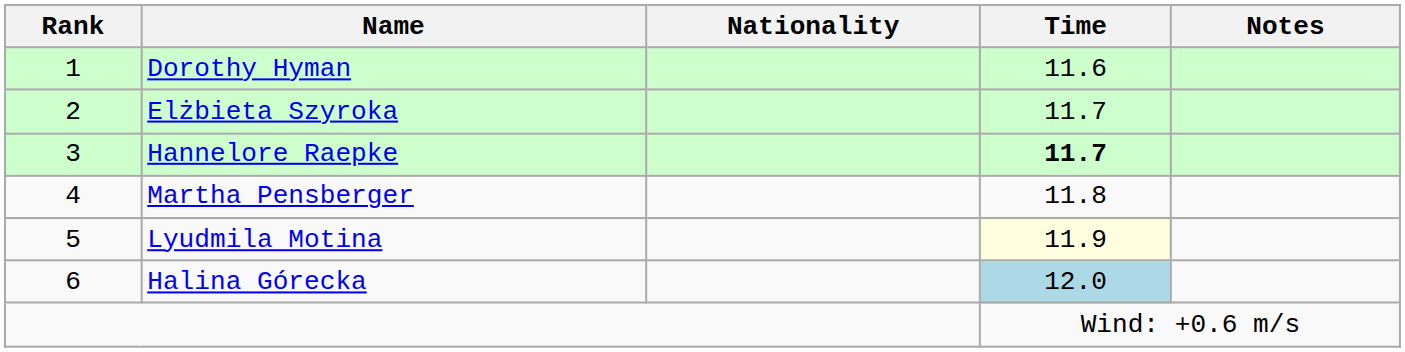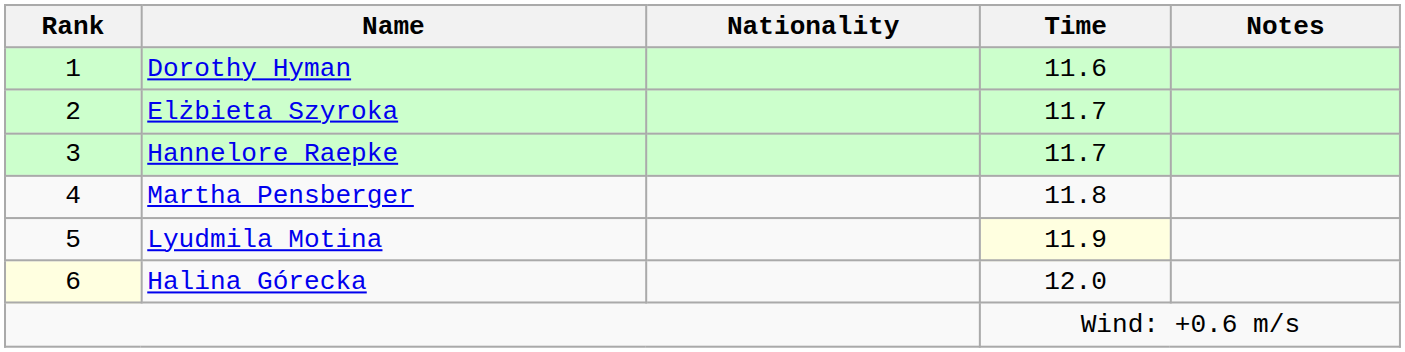(1076, 154) bold -> (1076, 154) normal
(73, 282) no background -> (73, 282) lightyellow background
(1076, 282) lightblue background -> (1076, 282) no background
